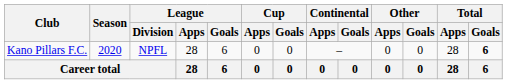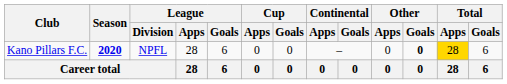(110, 50) normal -> (110, 50) bold
(420, 50) normal -> (420, 50) bold
(453, 50) no background -> (453, 50) gold background
(486, 50) bold -> (486, 50) normal
